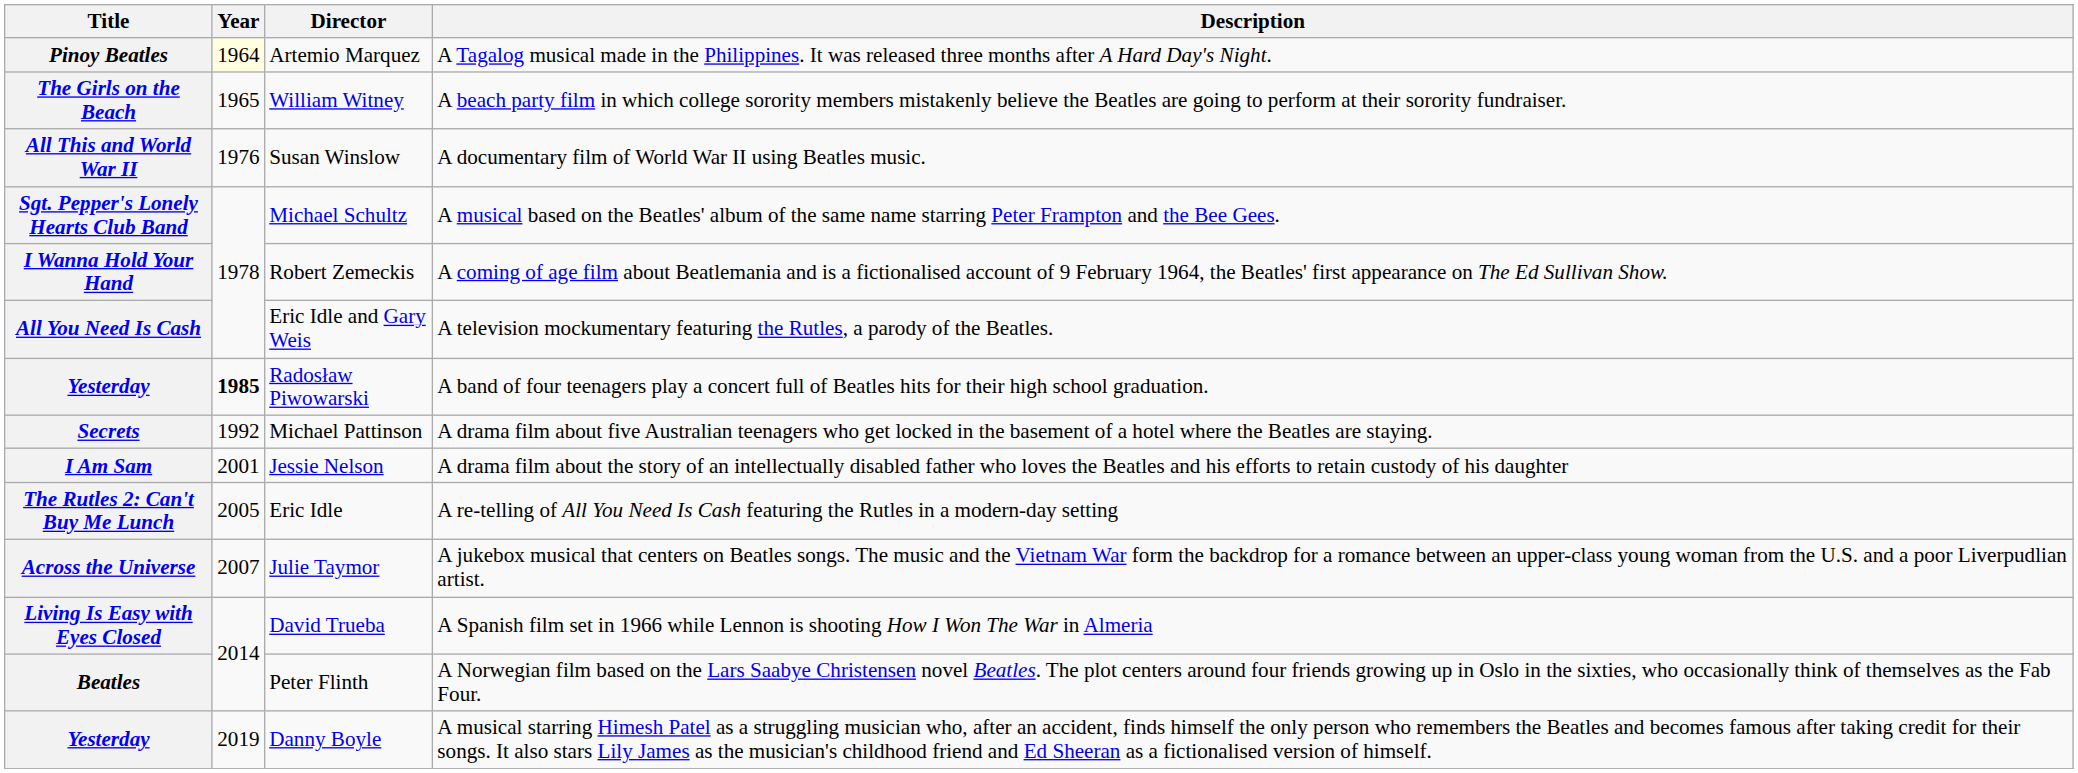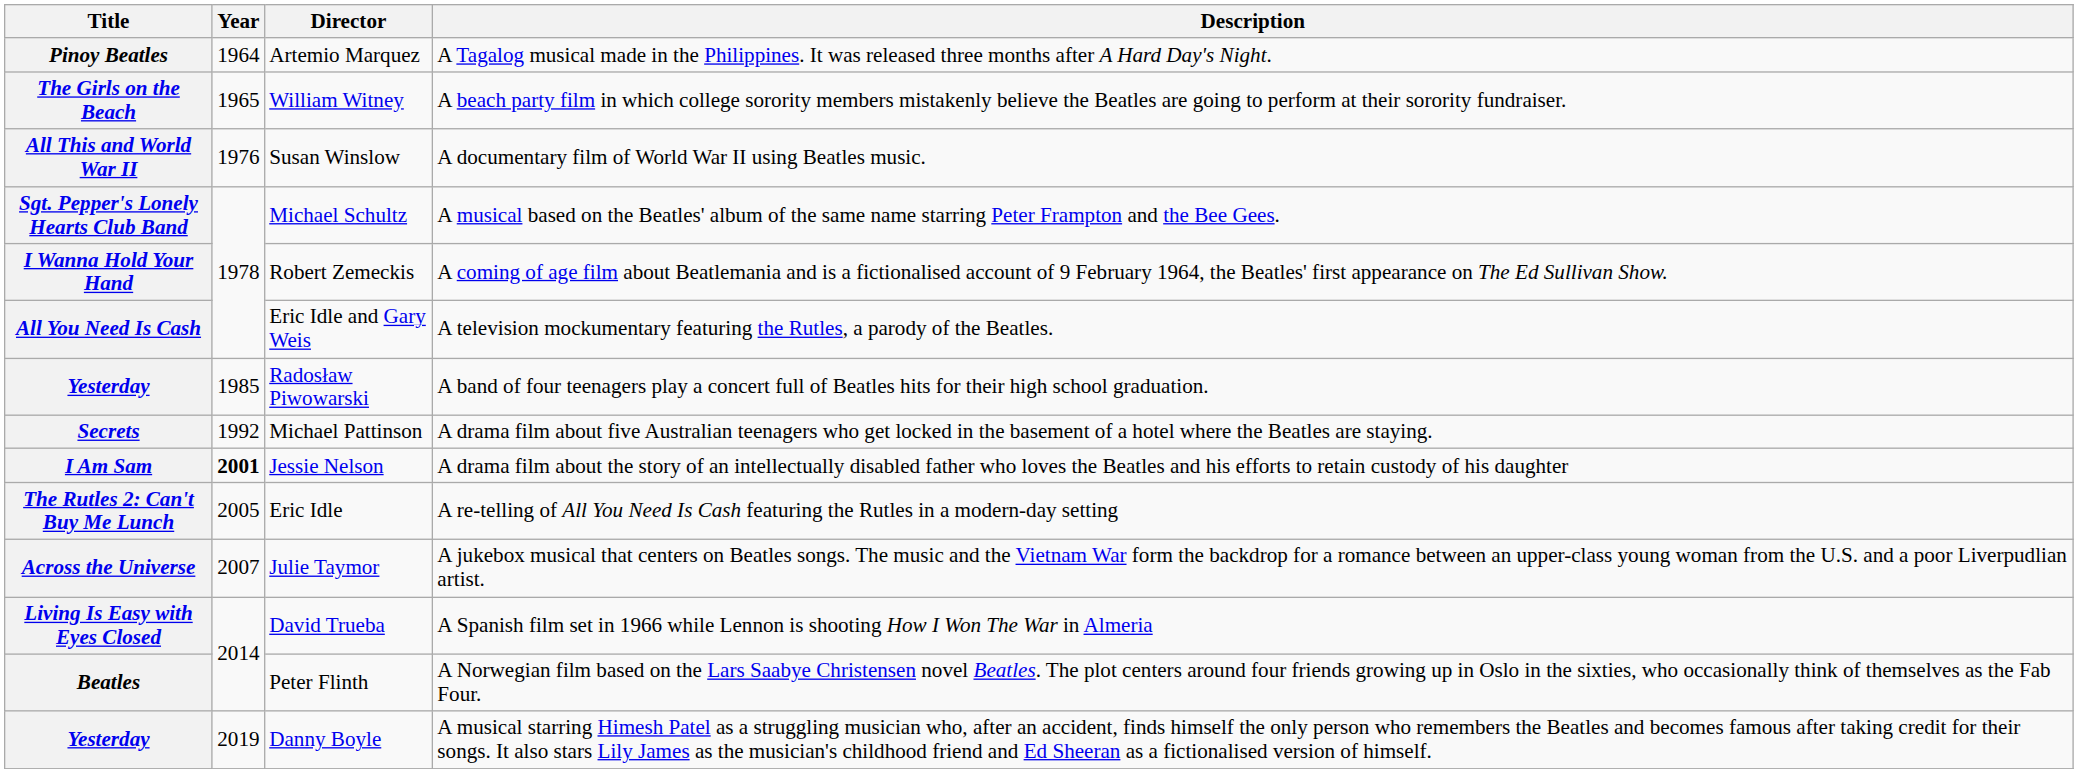(238, 54) lightyellow background -> (238, 54) no background
(238, 386) bold -> (238, 386) normal
(238, 465) normal -> (238, 465) bold
